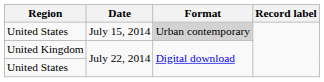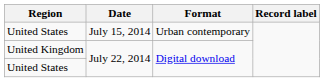(203, 31) lightgrey background -> (203, 31) no background
